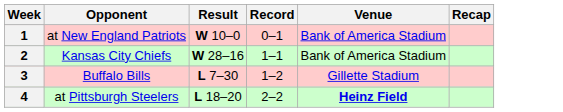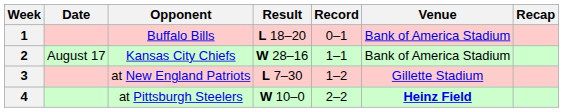+ column: (76, 14)
(117, 35) at New England Patriots -> (181, 35) Buffalo Bills
(218, 35) W 10–0 -> (282, 35) L 18–20
(117, 76) Buffalo Bills -> (181, 76) at New England Patriots
(218, 96) L 18–20 -> (282, 96) W 10–0
